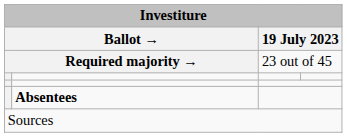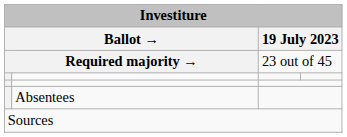(46, 97) bold -> (45, 97) normal
